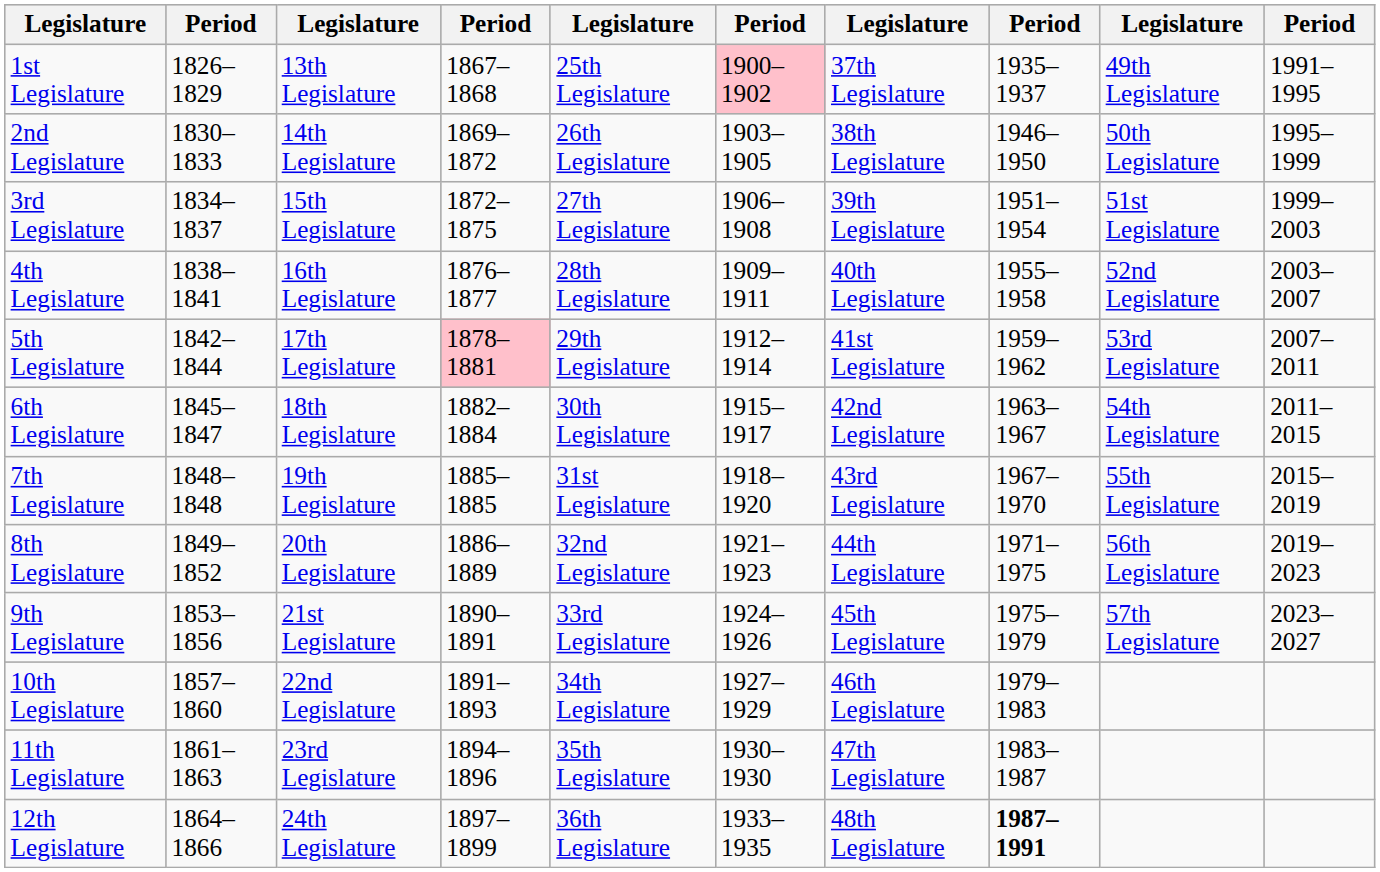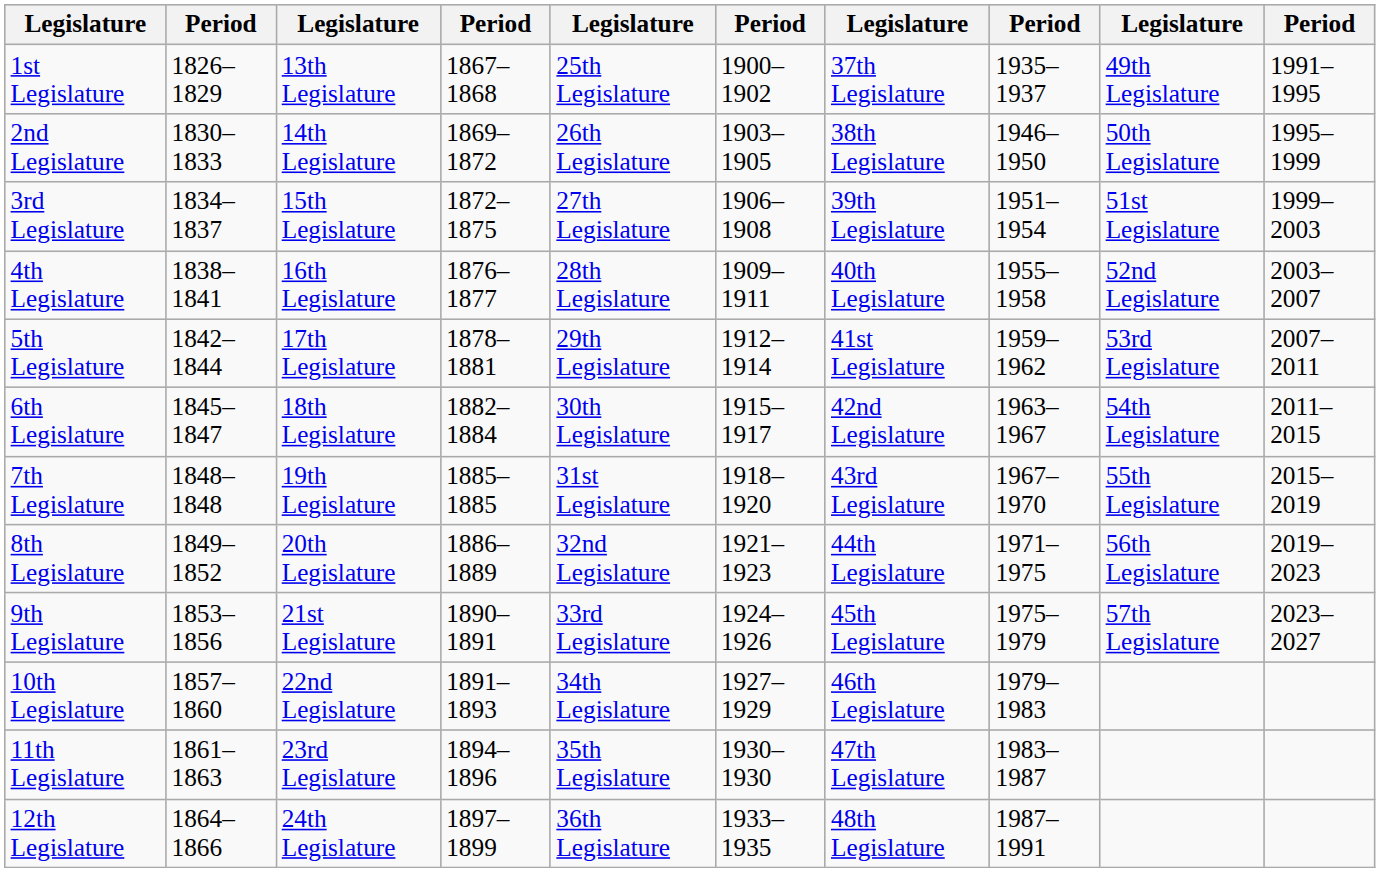(752, 78) pink background -> (752, 78) no background
(478, 352) pink background -> (478, 352) no background
(1027, 832) bold -> (1027, 832) normal
